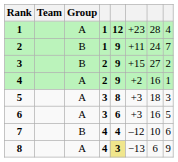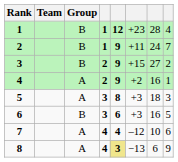(82, 30) A -> (82, 30) B
(82, 115) A -> (82, 115) B
(82, 132) B -> (82, 132) A
